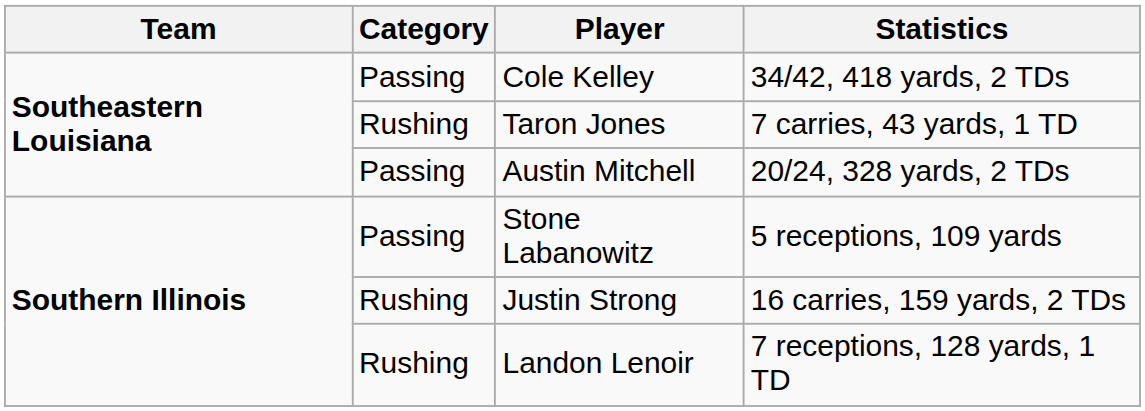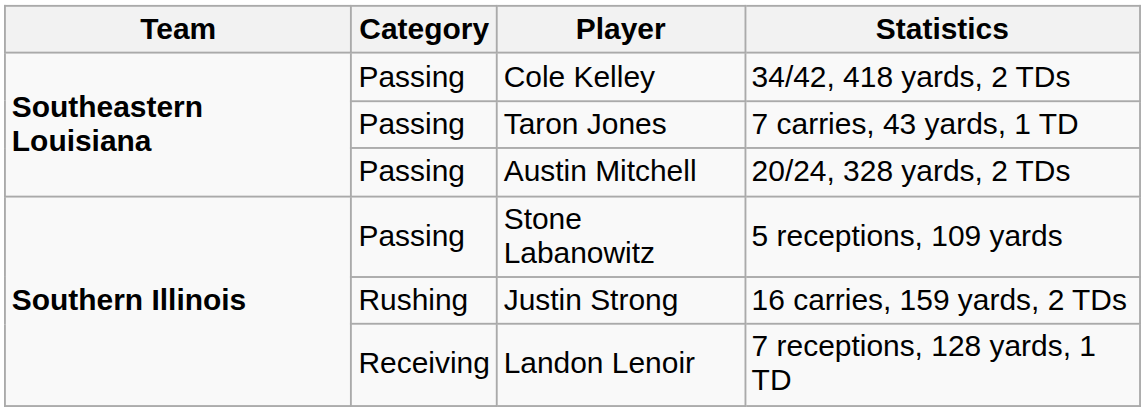(414, 124) Rushing -> (412, 124) Passing
(414, 364) Rushing -> (424, 364) Receiving
